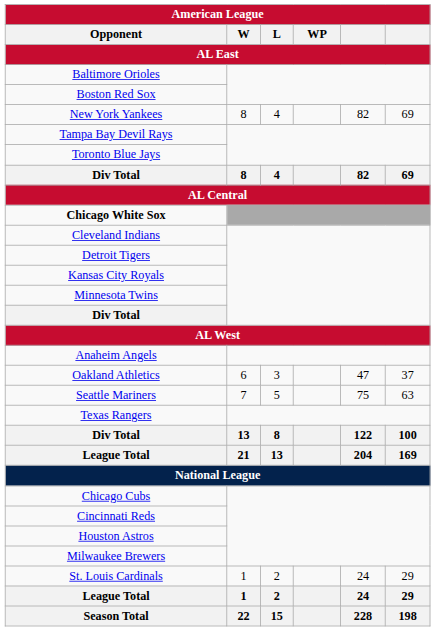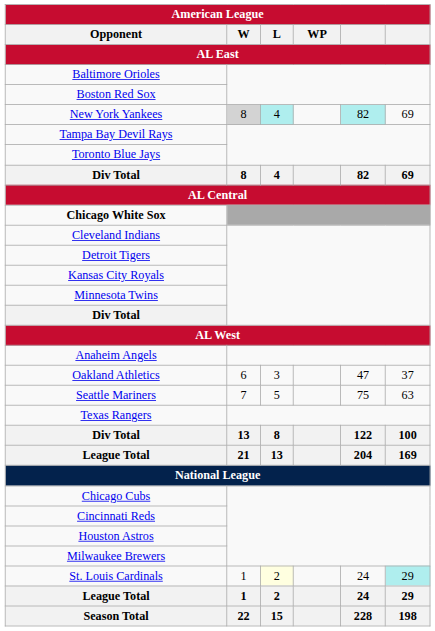(244, 114) no background -> (244, 114) lightgrey background
(277, 114) no background -> (277, 114) paleturquoise background
(363, 114) no background -> (363, 114) paleturquoise background
(277, 576) no background -> (277, 576) lightyellow background
(408, 576) no background -> (408, 576) paleturquoise background
